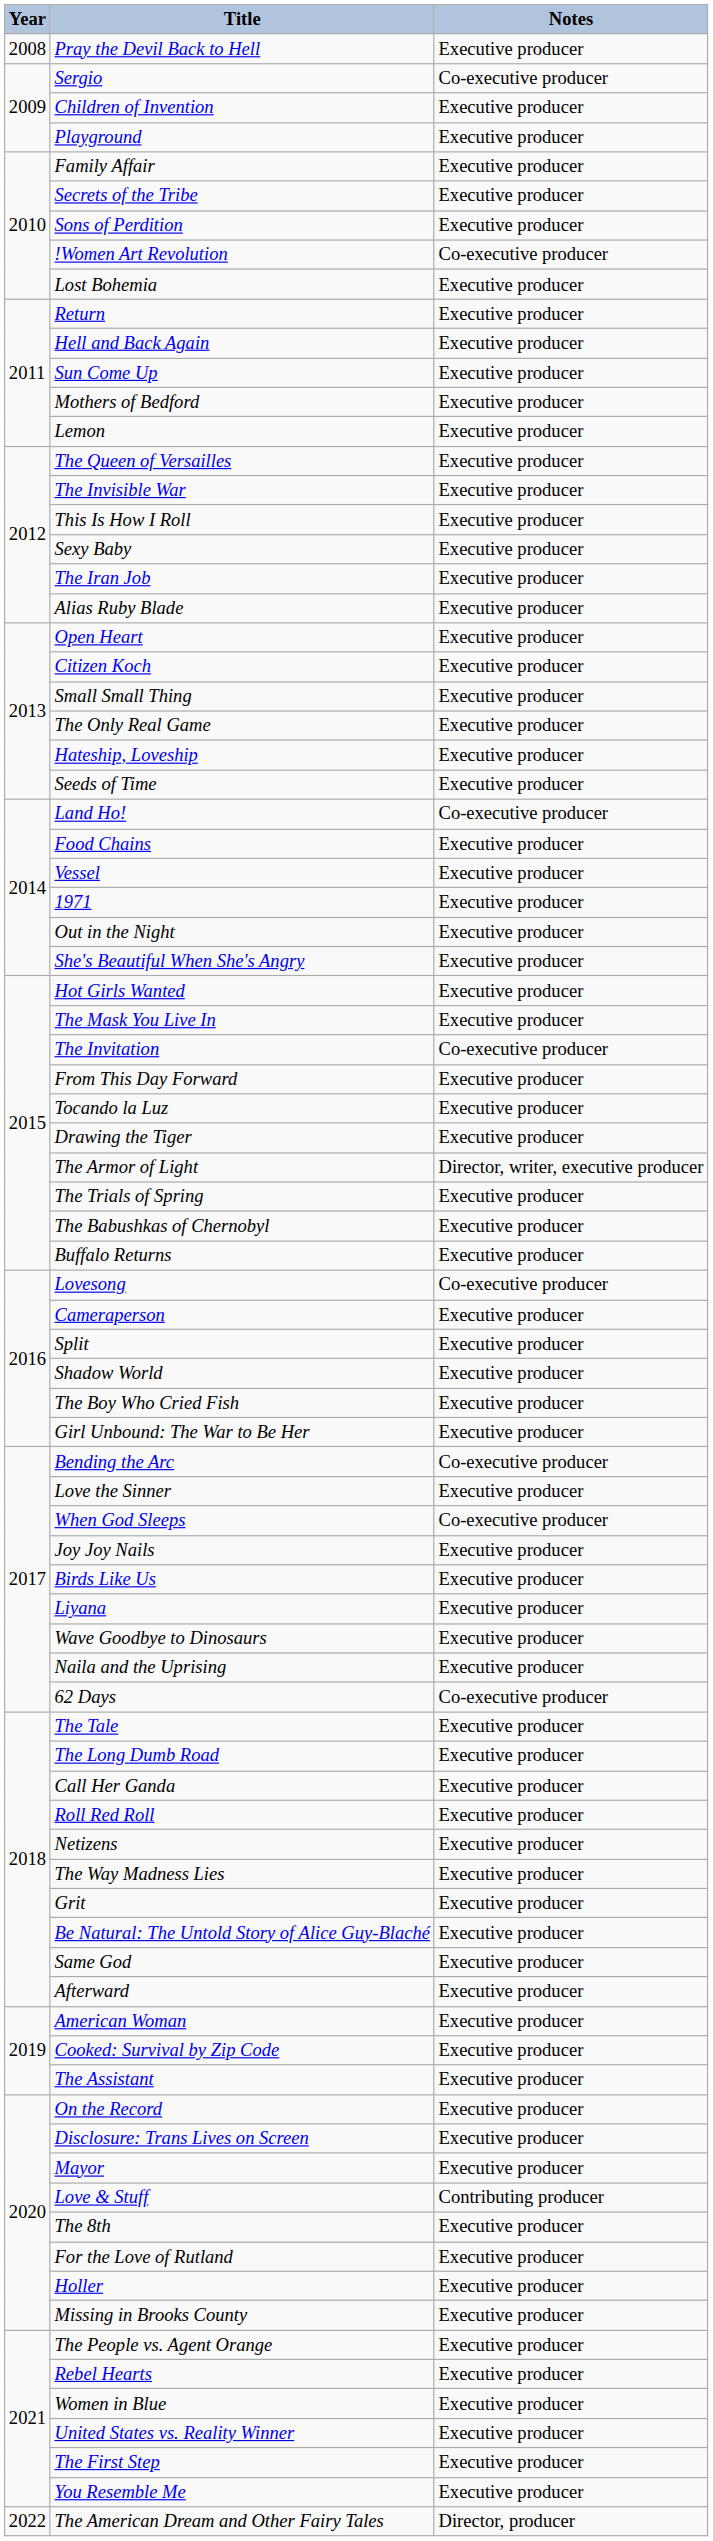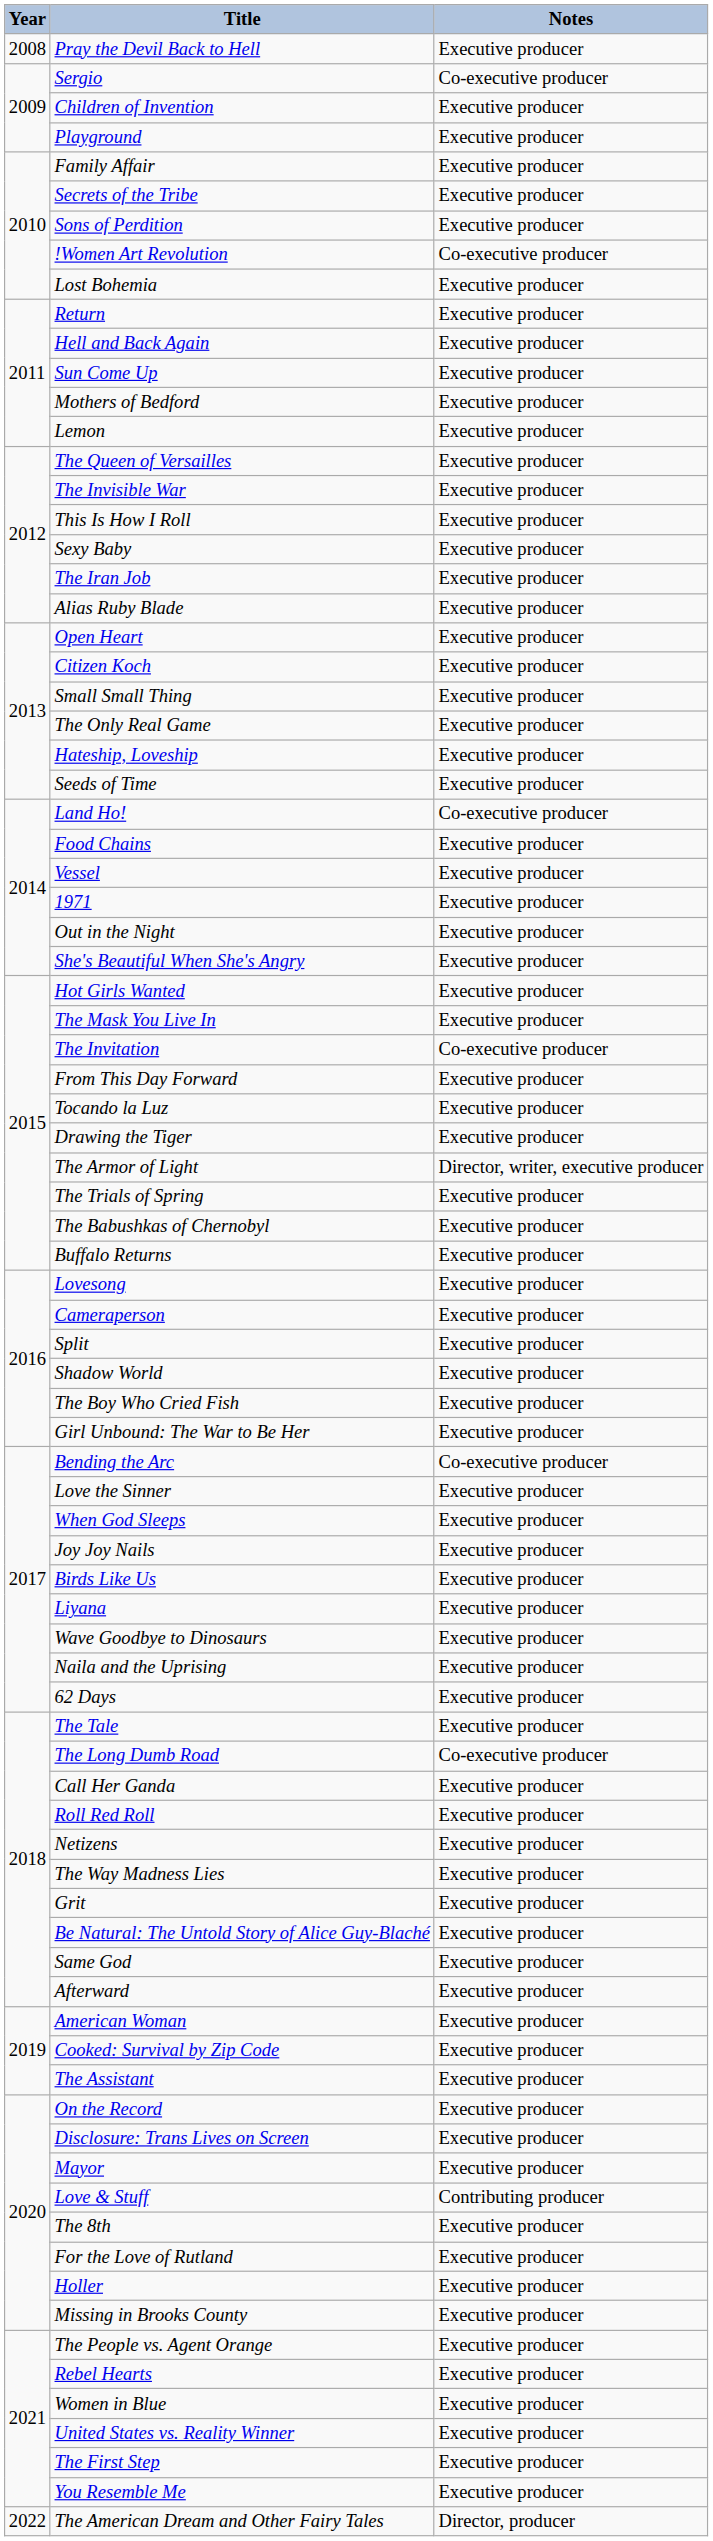(523, 1284) Co-executive producer -> (511, 1284) Executive producer
(523, 1520) Co-executive producer -> (511, 1520) Executive producer
(523, 1697) Co-executive producer -> (511, 1697) Executive producer
(511, 1755) Executive producer -> (523, 1755) Co-executive producer
